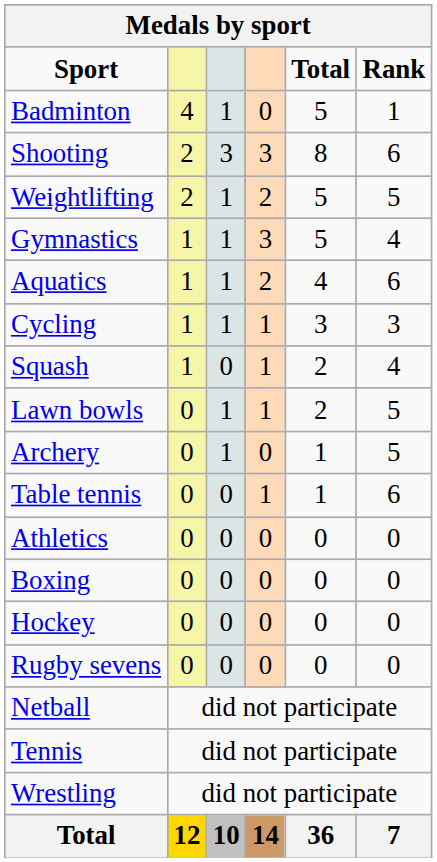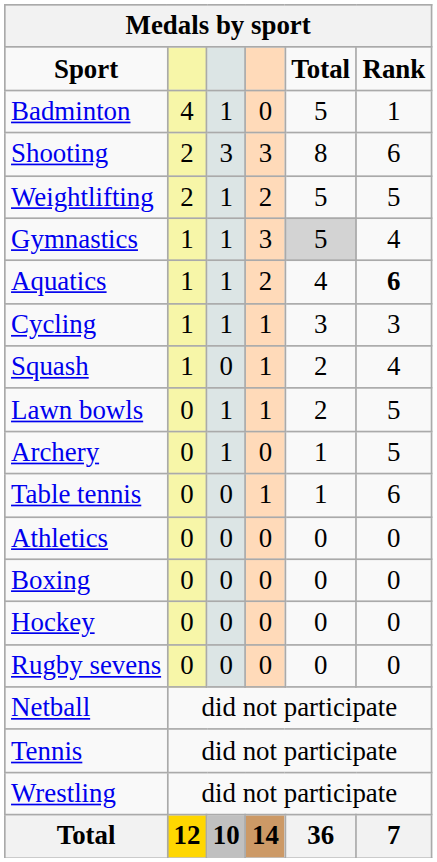(321, 238) no background -> (321, 238) lightgrey background
(394, 281) normal -> (394, 281) bold
